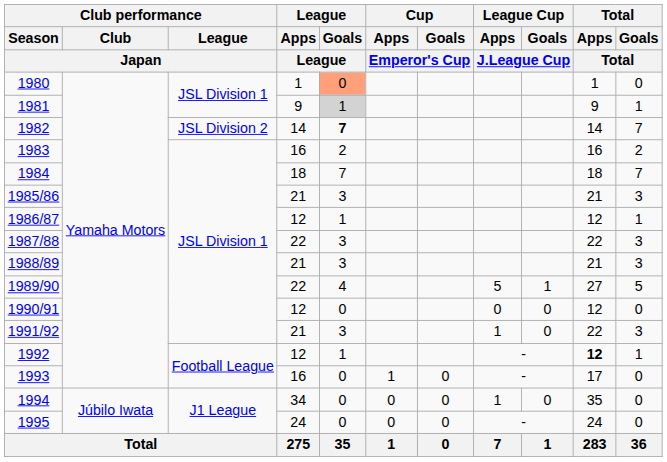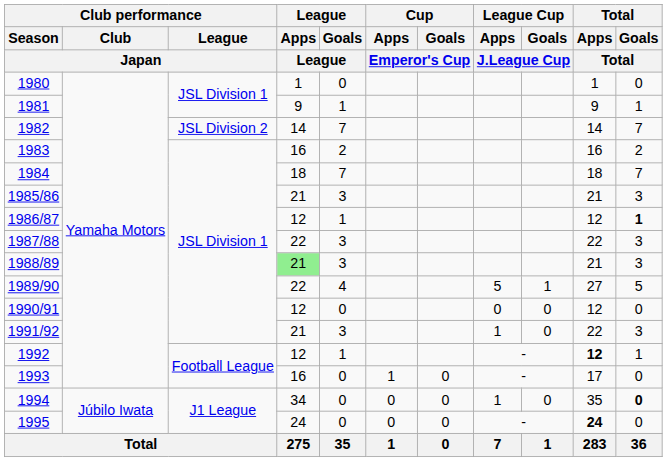(342, 83) lightsalmon background -> (342, 83) no background
(342, 106) lightgrey background -> (342, 106) no background
(342, 128) bold -> (342, 128) normal
(639, 219) normal -> (639, 219) bold
(298, 264) no background -> (298, 264) lightgreen background
(639, 399) normal -> (639, 399) bold
(595, 422) normal -> (595, 422) bold
